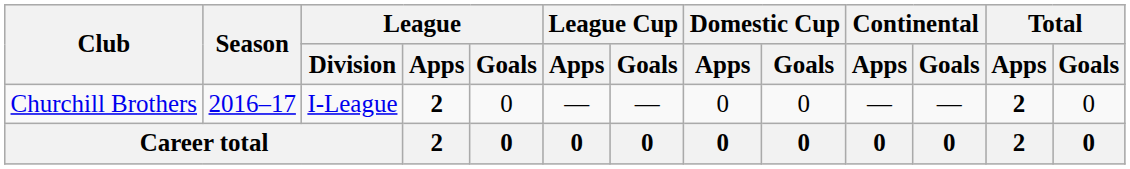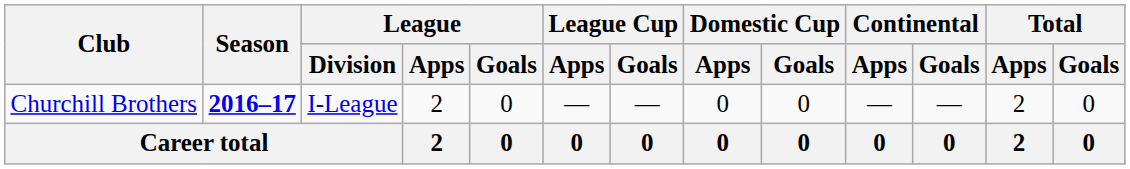(252, 103) normal -> (252, 103) bold
(437, 103) bold -> (437, 103) normal
(1019, 103) bold -> (1019, 103) normal
